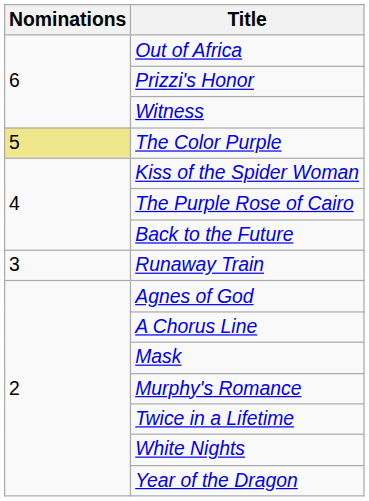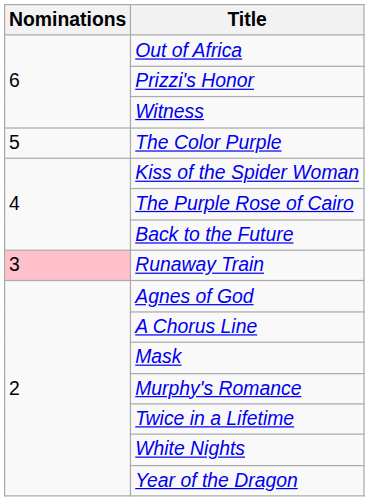(14, 142) khaki background -> (14, 142) no background
(14, 265) no background -> (14, 265) pink background
